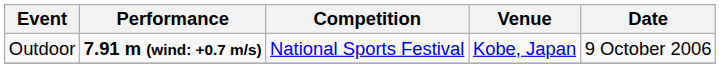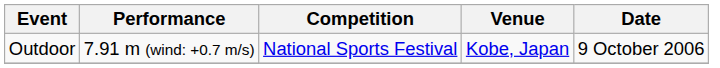(173, 48) bold -> (169, 48) normal
